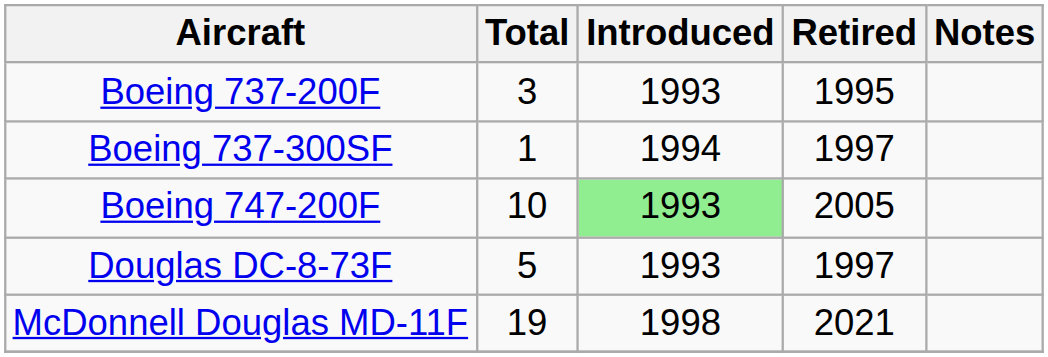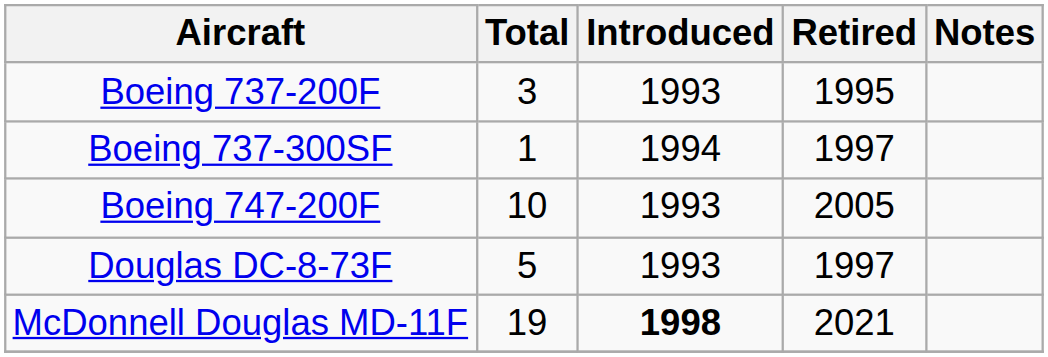(680, 206) lightgreen background -> (680, 206) no background
(680, 322) normal -> (680, 322) bold
